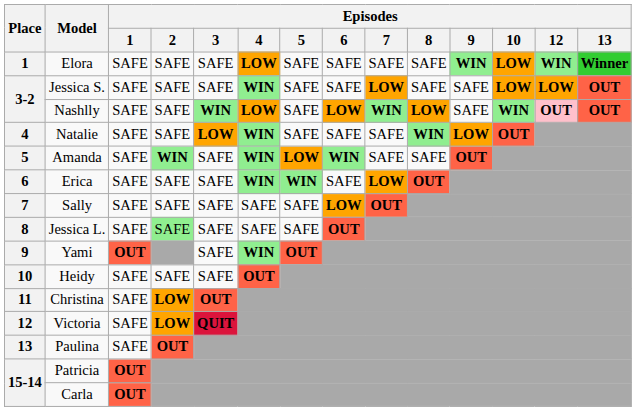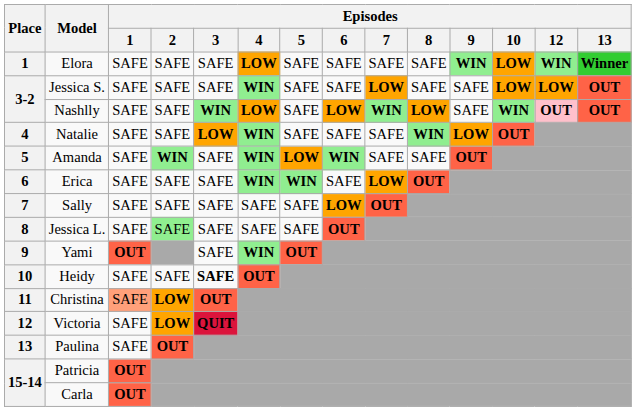(216, 276) normal -> (216, 276) bold
(130, 299) no background -> (130, 299) lightsalmon background
